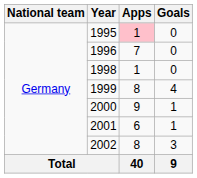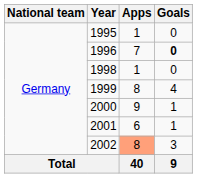(137, 32) pink background -> (137, 32) no background
(174, 51) normal -> (174, 51) bold
(137, 145) no background -> (137, 145) lightsalmon background
